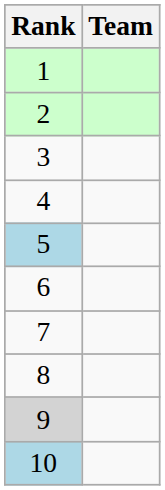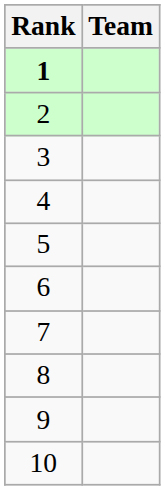(43, 69) normal -> (43, 69) bold
(43, 244) lightblue background -> (43, 244) no background
(43, 419) lightgrey background -> (43, 419) no background
(43, 462) lightblue background -> (43, 462) no background
